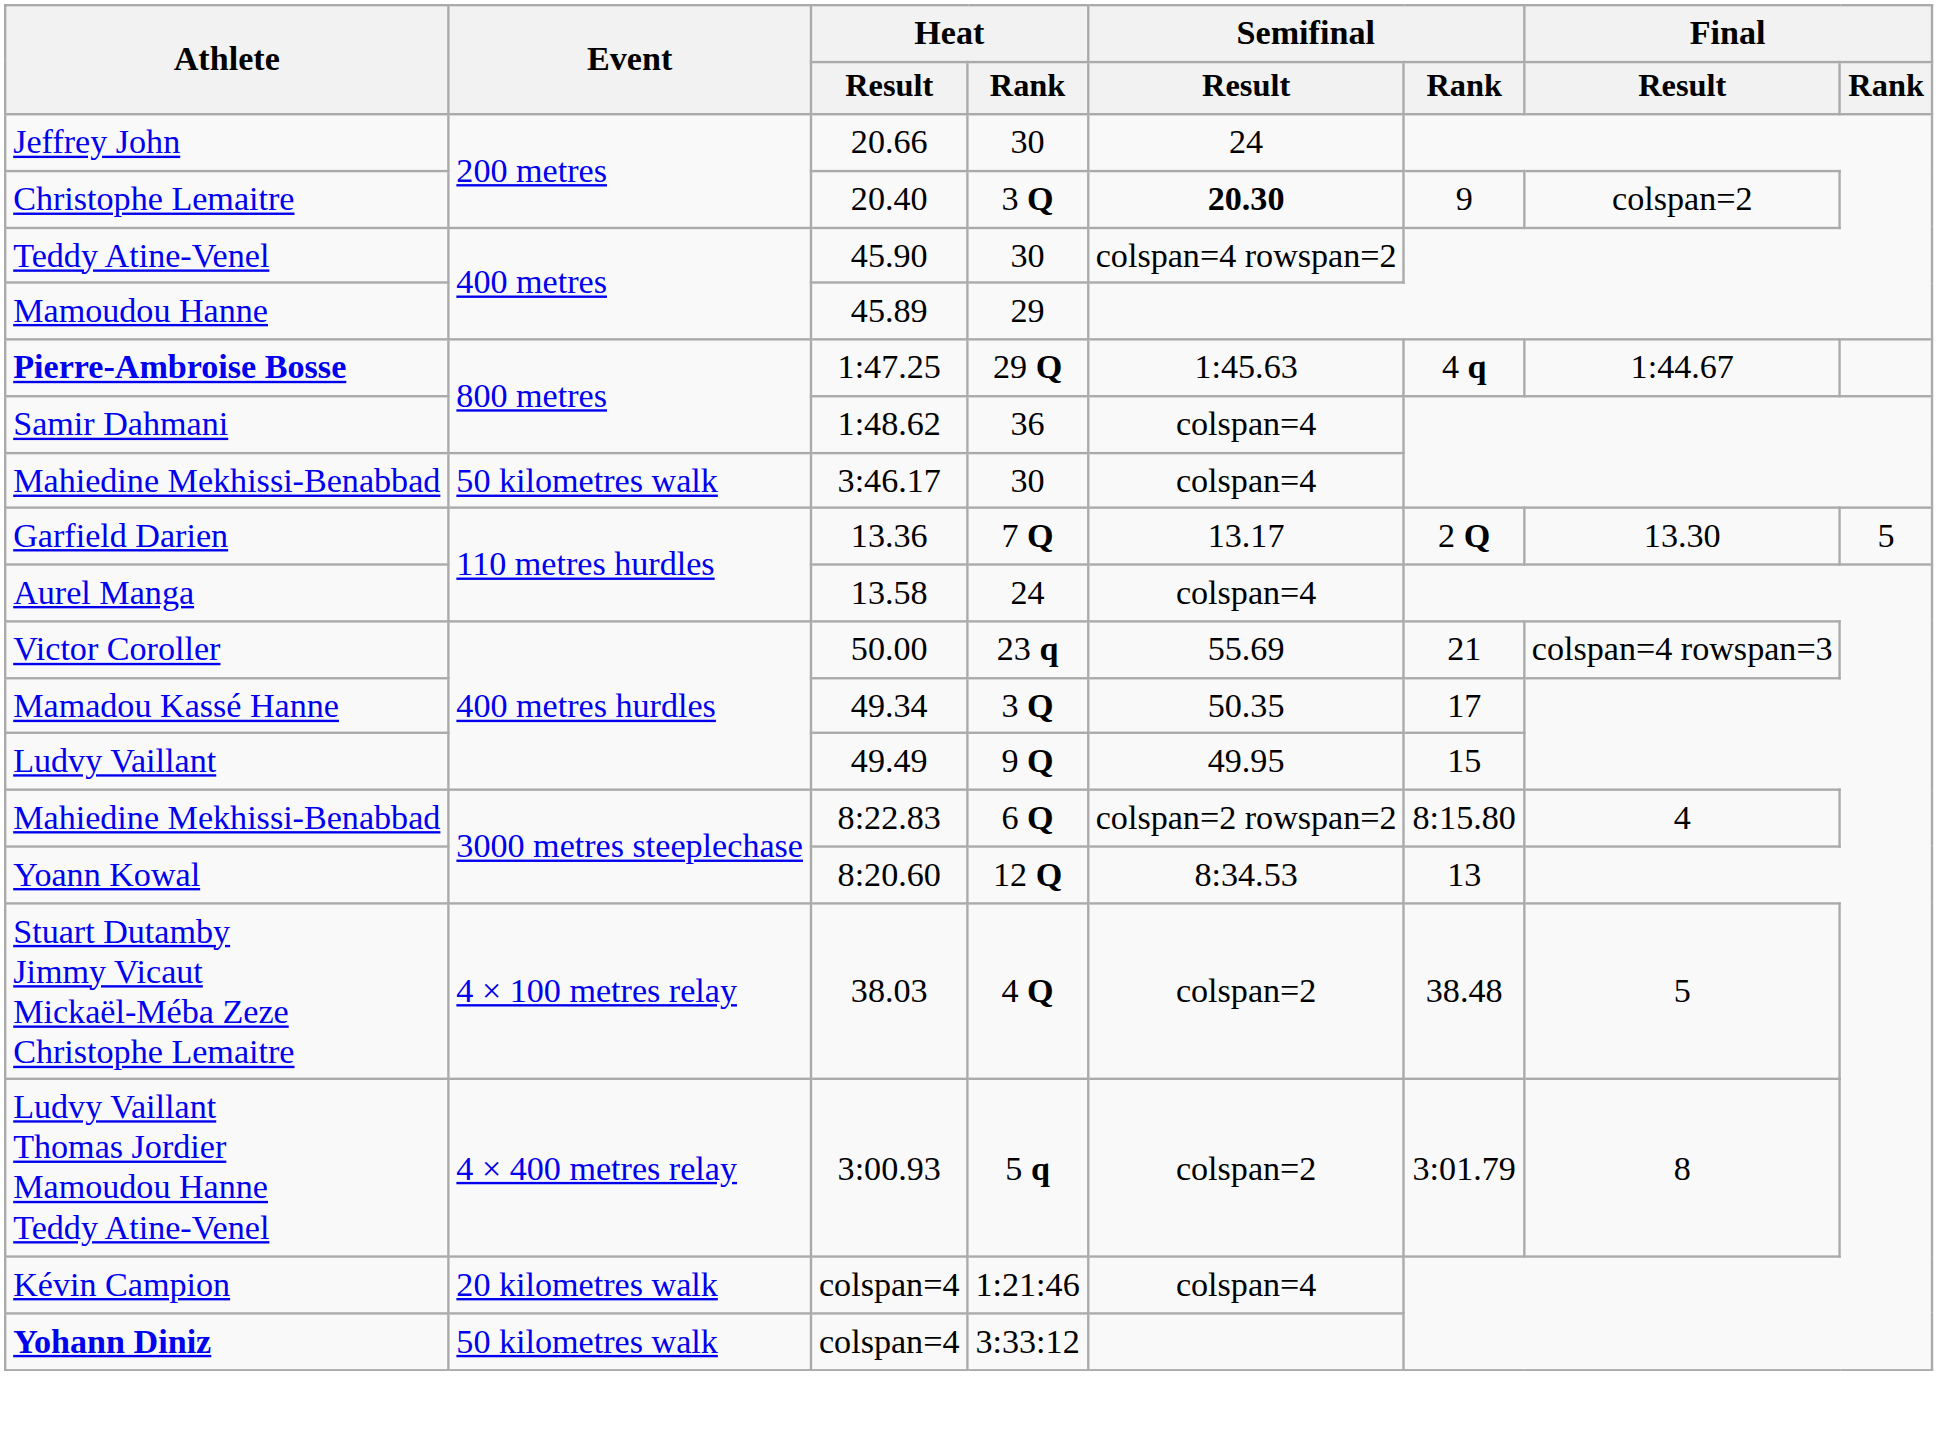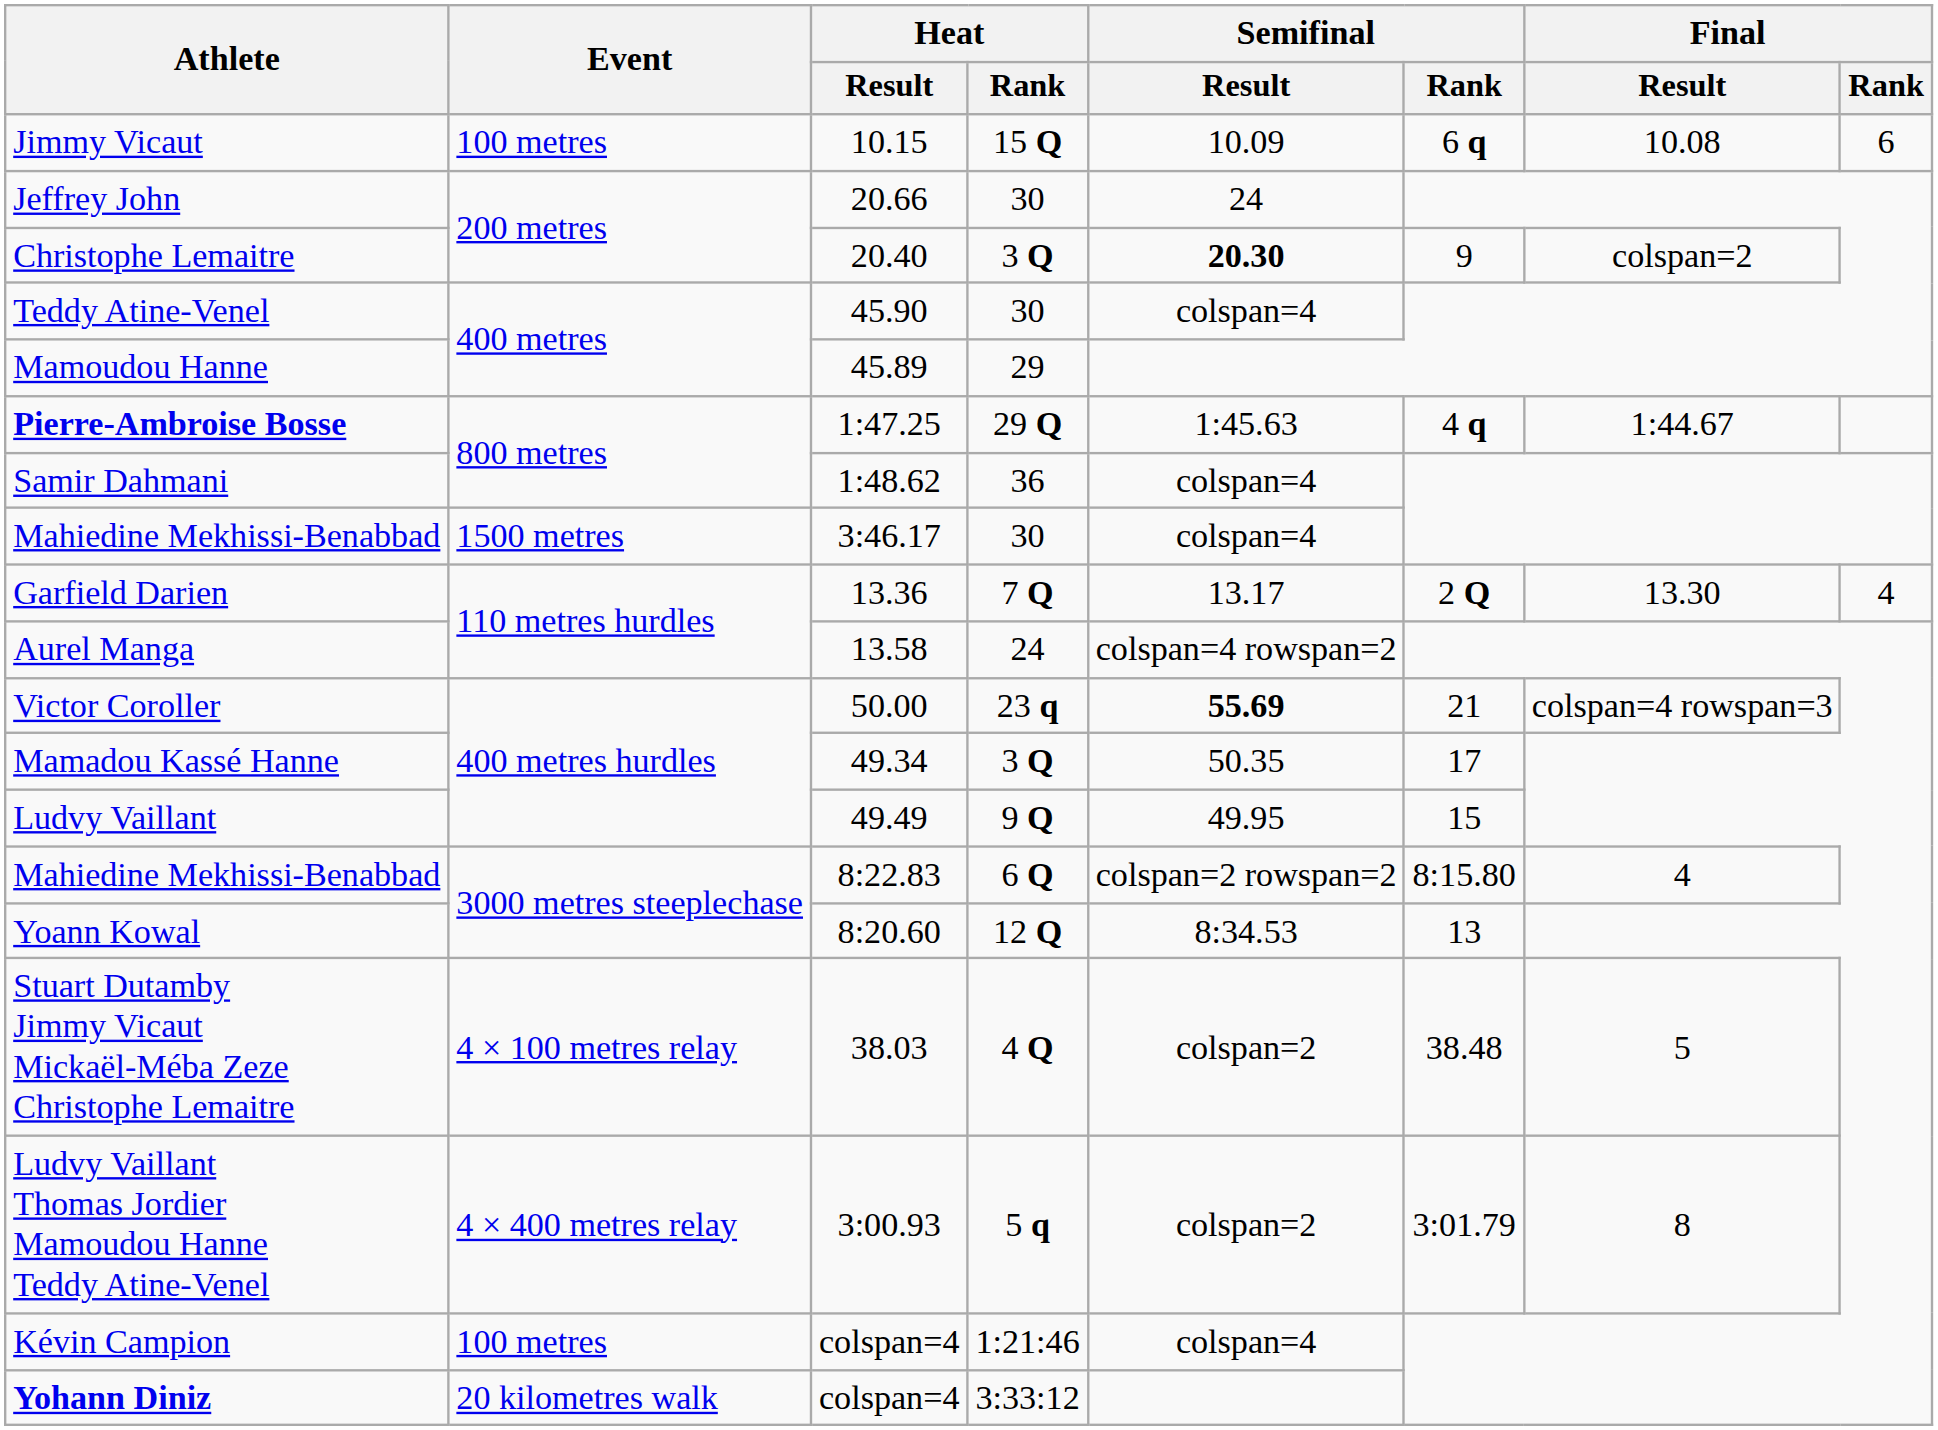+ row: (108, 142)
(1246, 255) colspan=4 rowspan=2 -> (1246, 311) colspan=4
(587, 480) 50 kilometres walk -> (540, 536) 1500 metres
(1886, 536) 5 -> (1886, 592) 4
(1246, 592) colspan=4 -> (1246, 649) colspan=4 rowspan=2
(1246, 649) normal -> (1246, 705) bold
(587, 1284) 20 kilometres walk -> (532, 1341) 100 metres
(587, 1341) 50 kilometres walk -> (587, 1397) 20 kilometres walk
